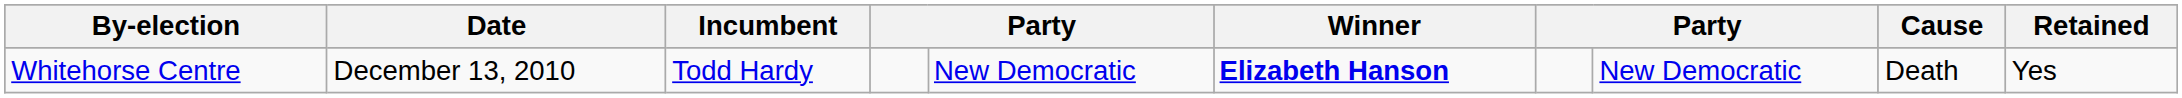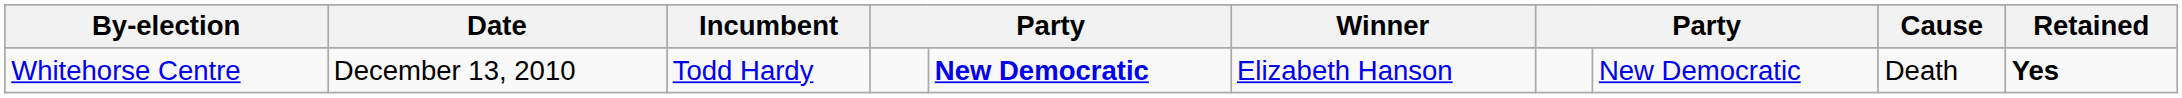(1035, 69) normal -> (1042, 69) bold
(1334, 69) bold -> (1345, 69) normal
(2034, 69) normal -> (2035, 69) bold
